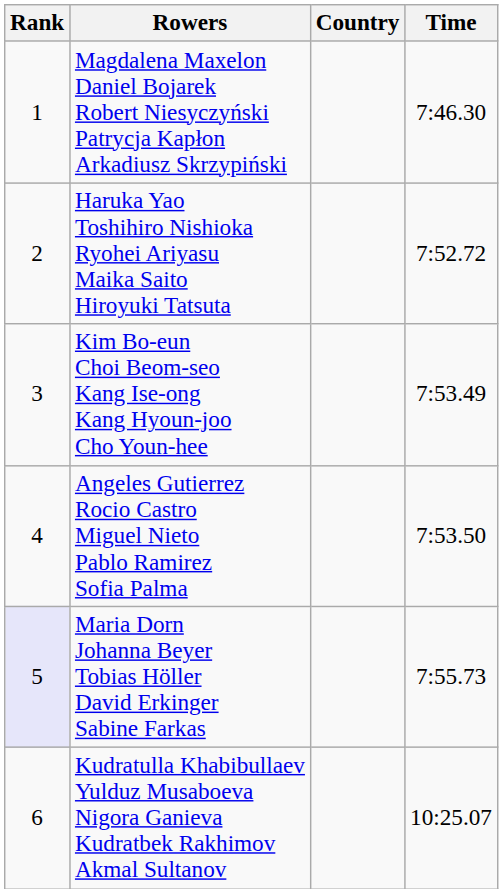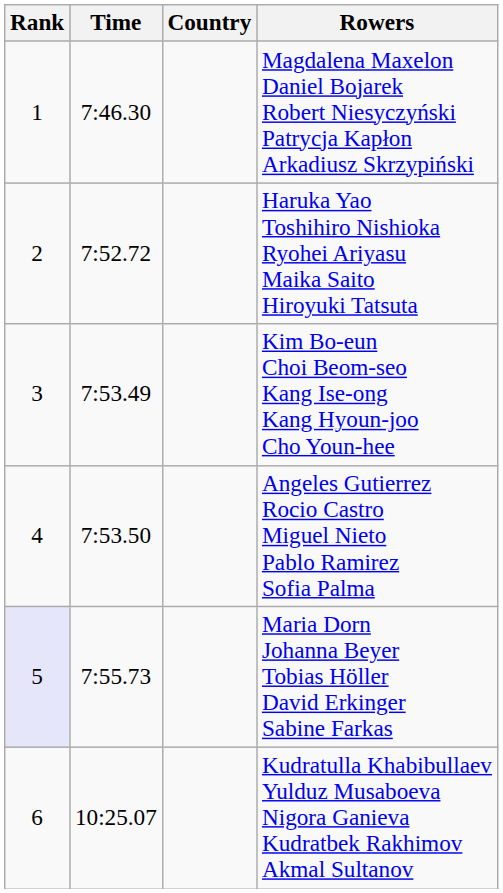columns swapped: (190, 22) <-> (451, 22)
